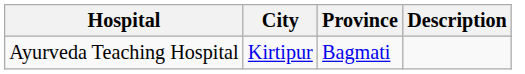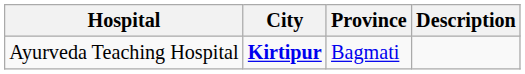(280, 52) normal -> (285, 52) bold
